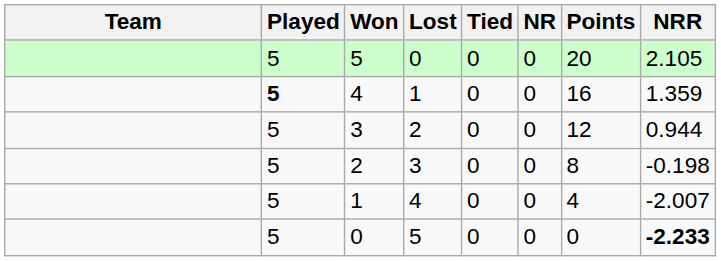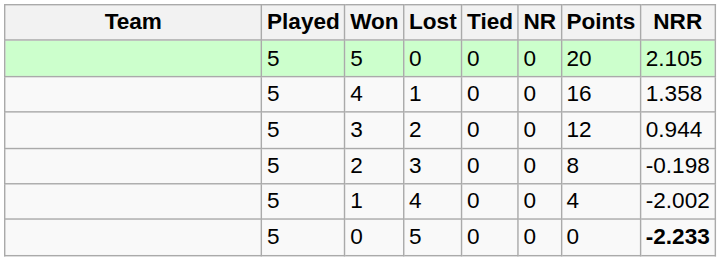(273, 93) bold -> (273, 93) normal
(674, 93) 1.359 -> (674, 93) 1.358
(678, 201) -2.007 -> (678, 201) -2.002
